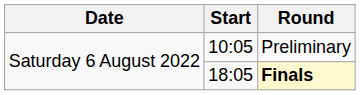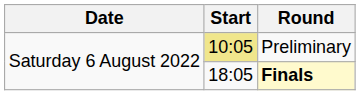(231, 47) no background -> (231, 47) khaki background
